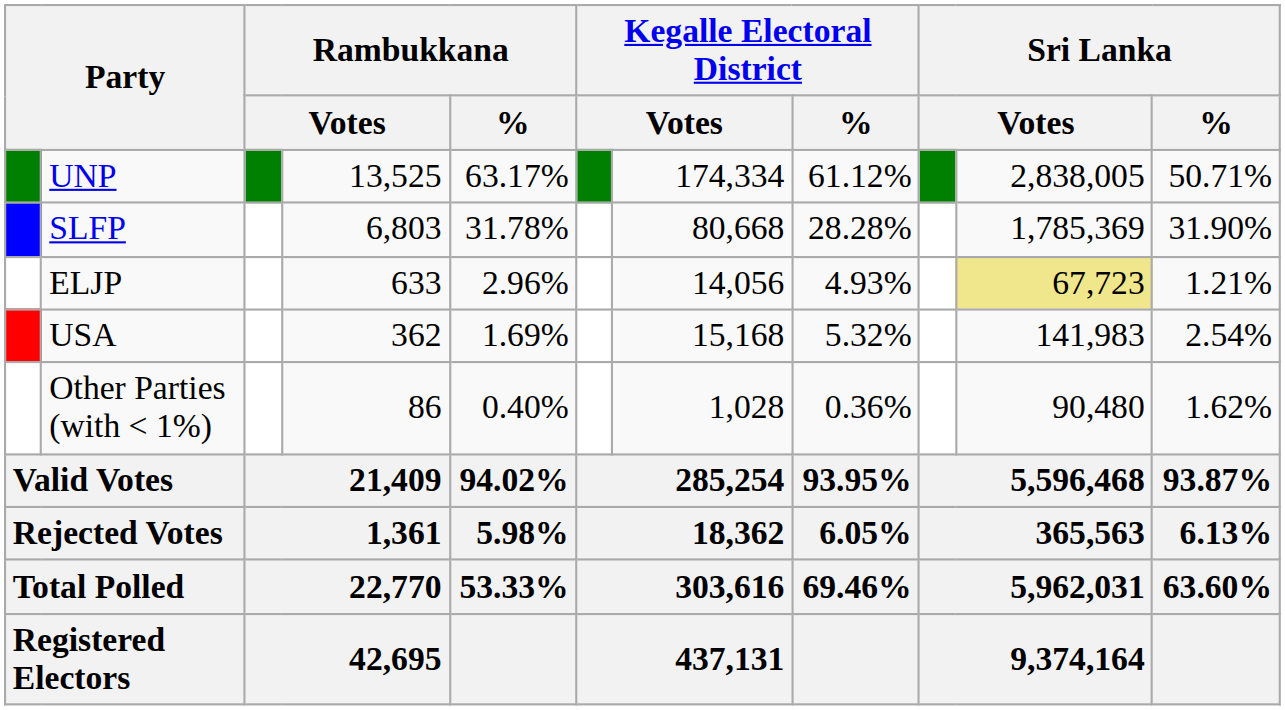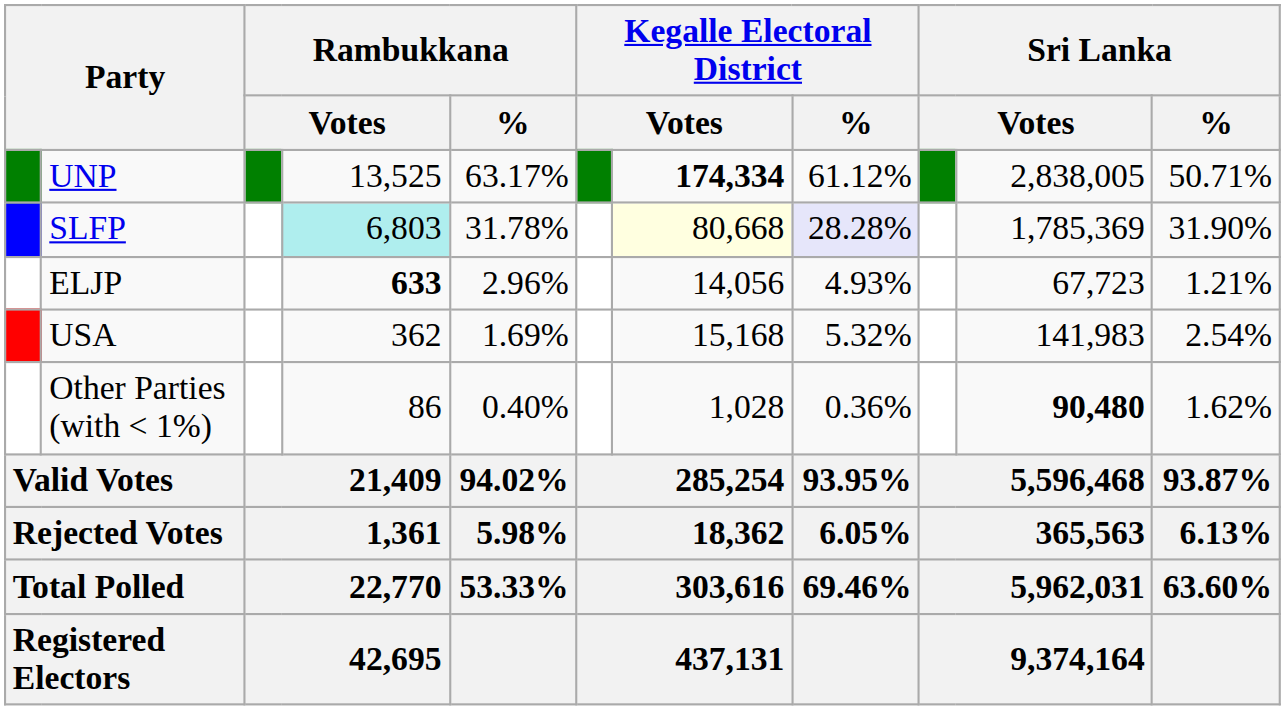(730, 175) normal -> (730, 175) bold
(404, 228) no background -> (404, 228) paleturquoise background
(738, 228) no background -> (738, 228) lightyellow background
(860, 228) no background -> (860, 228) lavender background
(416, 282) normal -> (416, 282) bold
(1098, 282) khaki background -> (1098, 282) no background
(1098, 407) normal -> (1098, 407) bold
